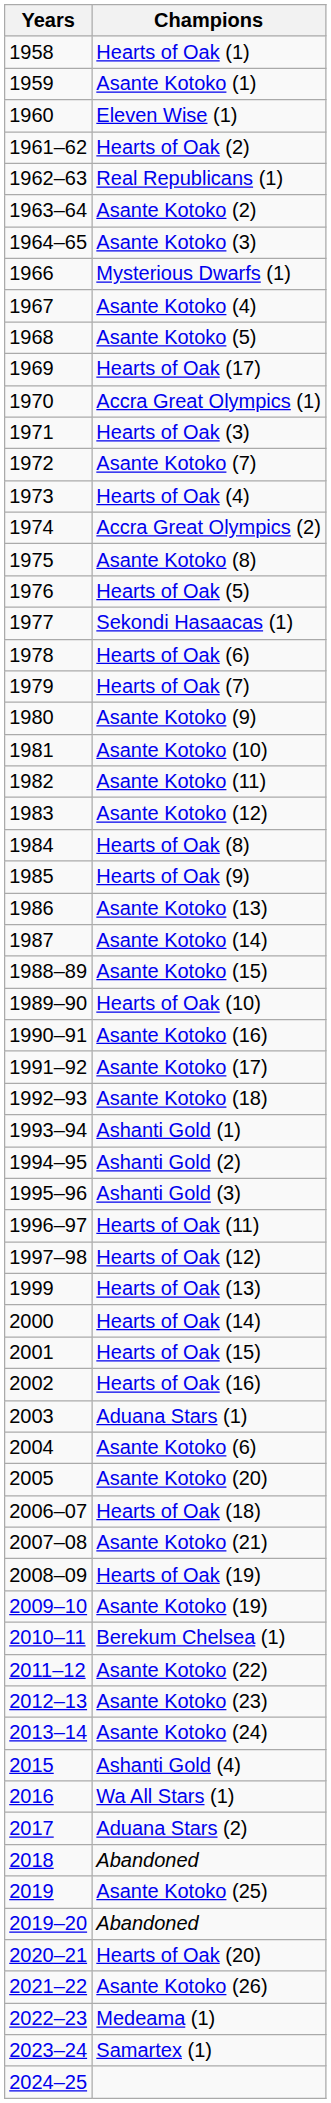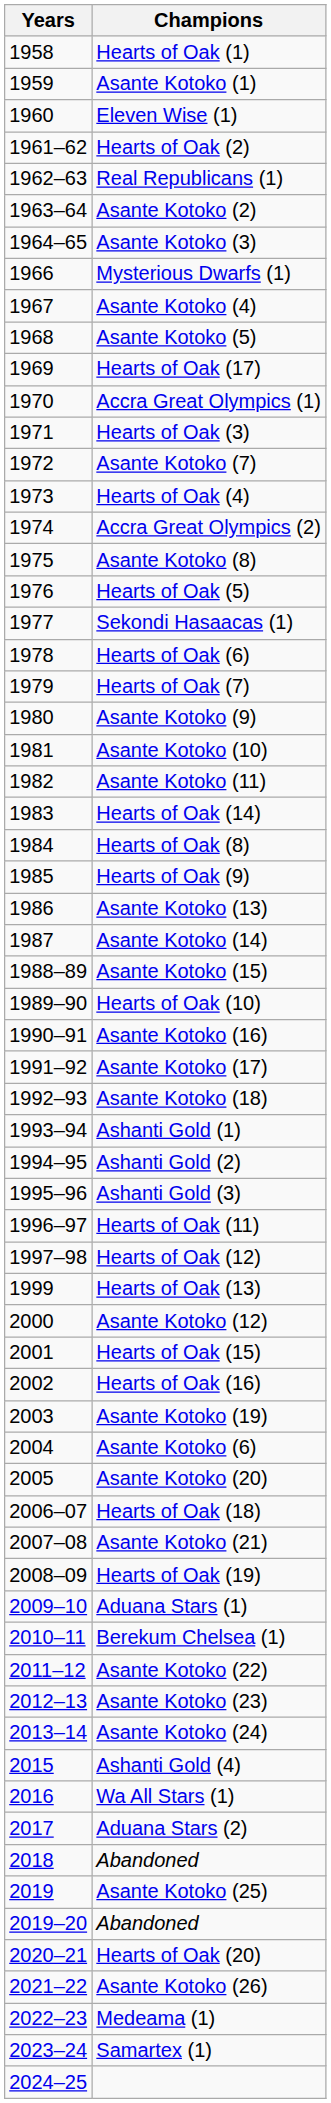(182, 813) Asante Kotoko (12) -> (179, 813) Hearts of Oak (14)
(179, 1320) Hearts of Oak (14) -> (182, 1320) Asante Kotoko (12)
(172, 1415) Aduana Stars (1) -> (182, 1415) Asante Kotoko (19)
(182, 1606) Asante Kotoko (19) -> (172, 1606) Aduana Stars (1)
